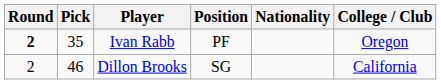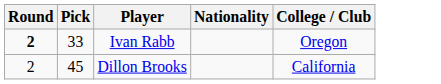- column: (221, 16)
(75, 41) 35 -> (75, 41) 33
(75, 66) 46 -> (75, 66) 45
